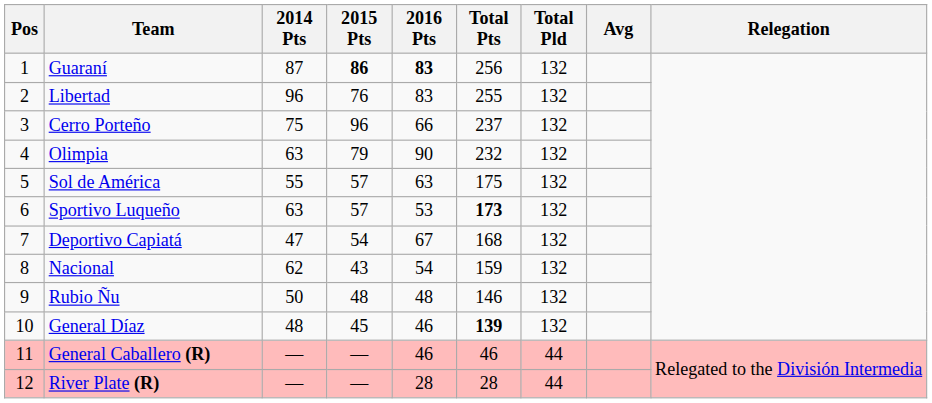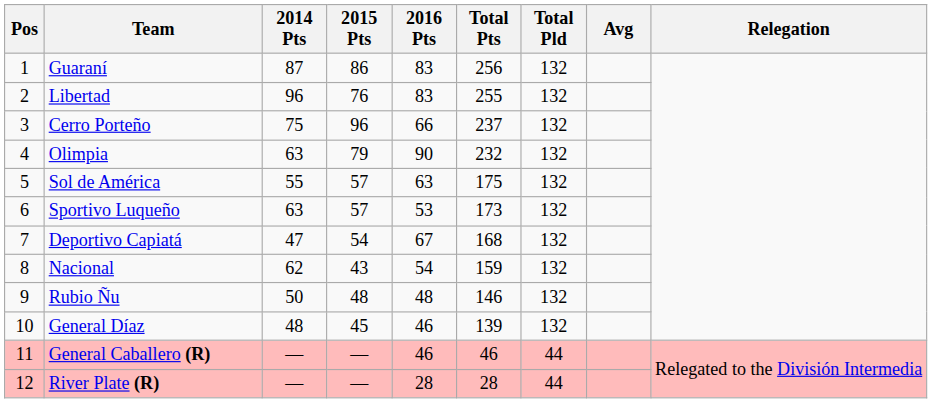(359, 67) bold -> (359, 67) normal
(424, 67) bold -> (424, 67) normal
(489, 211) bold -> (489, 211) normal
(489, 325) bold -> (489, 325) normal
